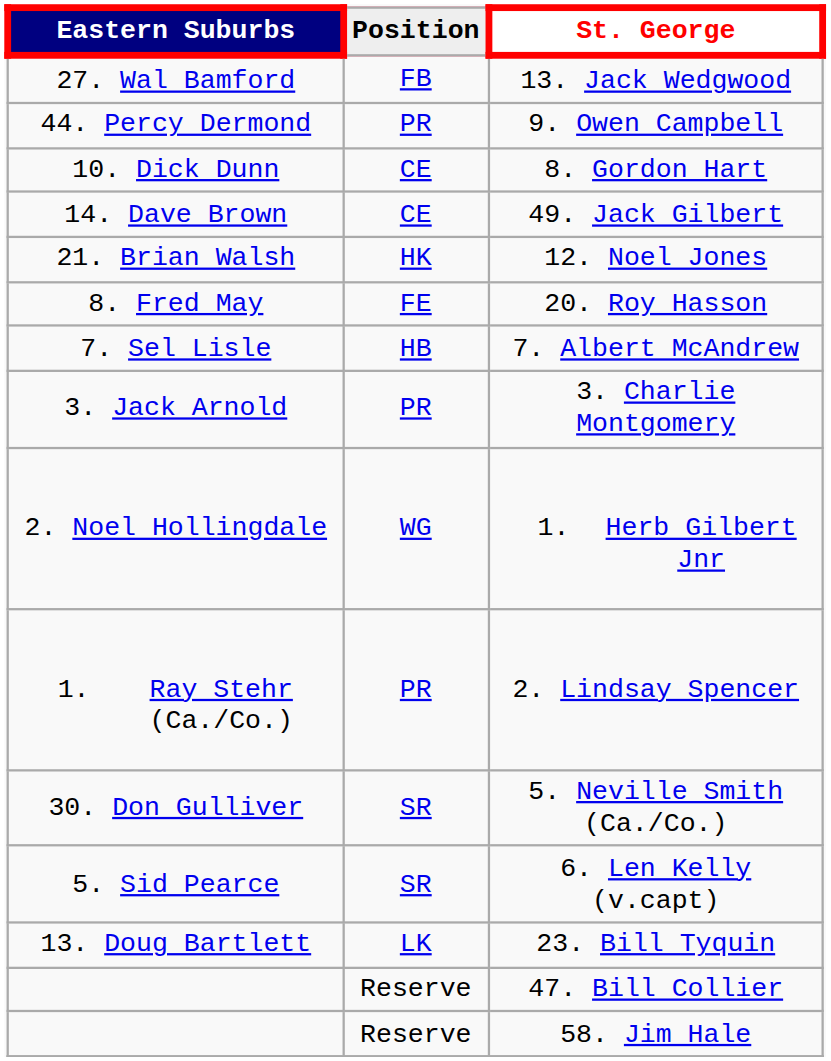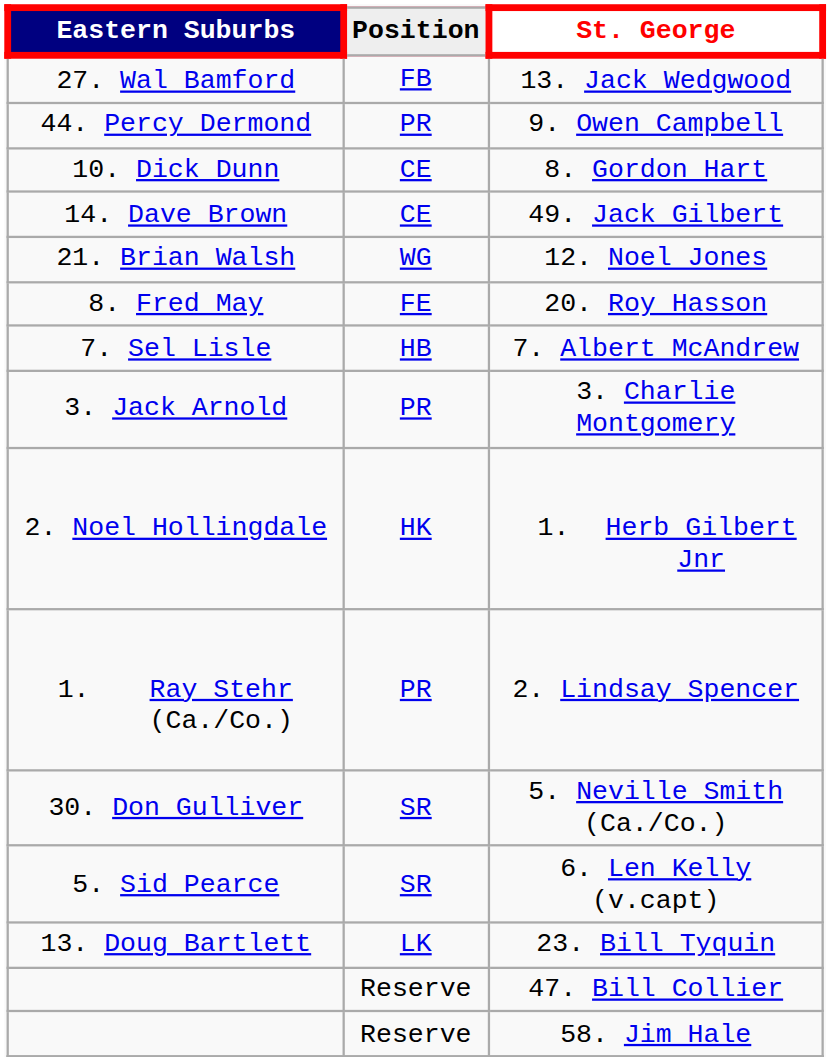(416, 259) HK -> (416, 259) WG
(416, 528) WG -> (416, 528) HK
